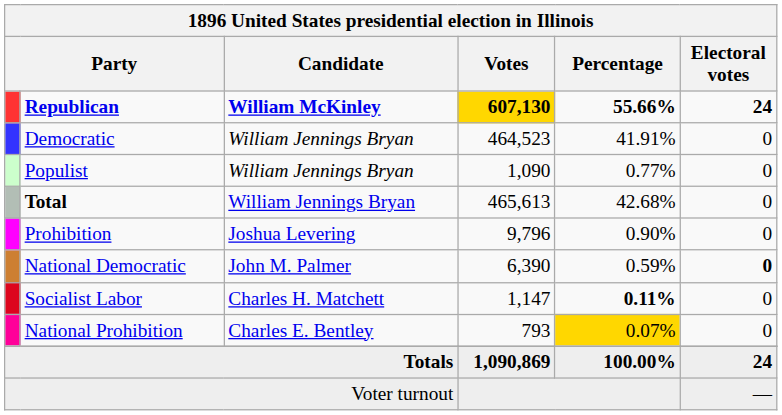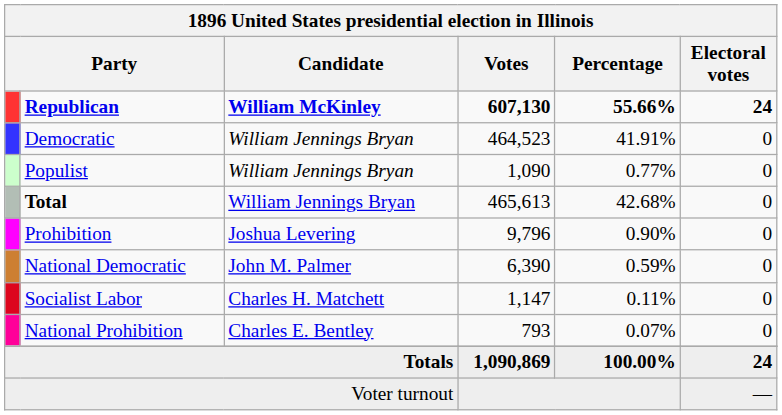(519, 107) gold background -> (519, 107) no background
(767, 266) bold -> (767, 266) normal
(650, 298) bold -> (651, 298) normal
(651, 329) gold background -> (651, 329) no background
